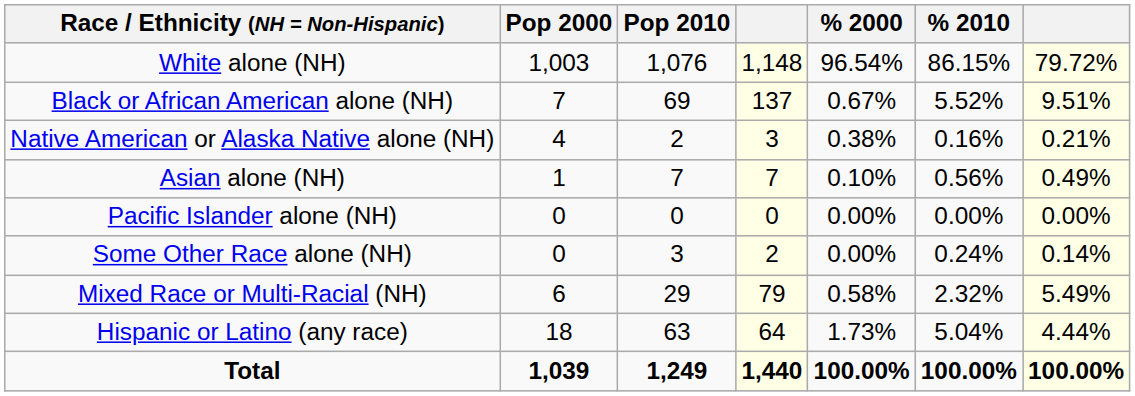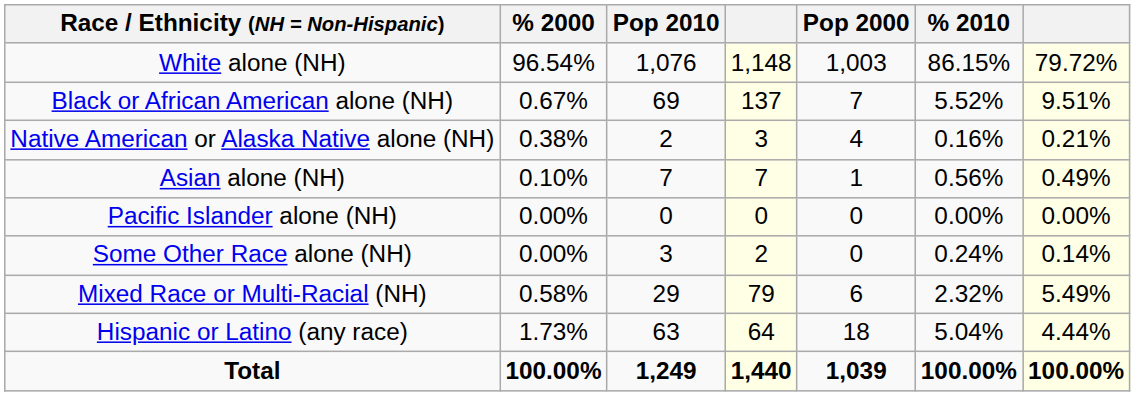columns swapped: (559, 23) <-> (862, 23)
